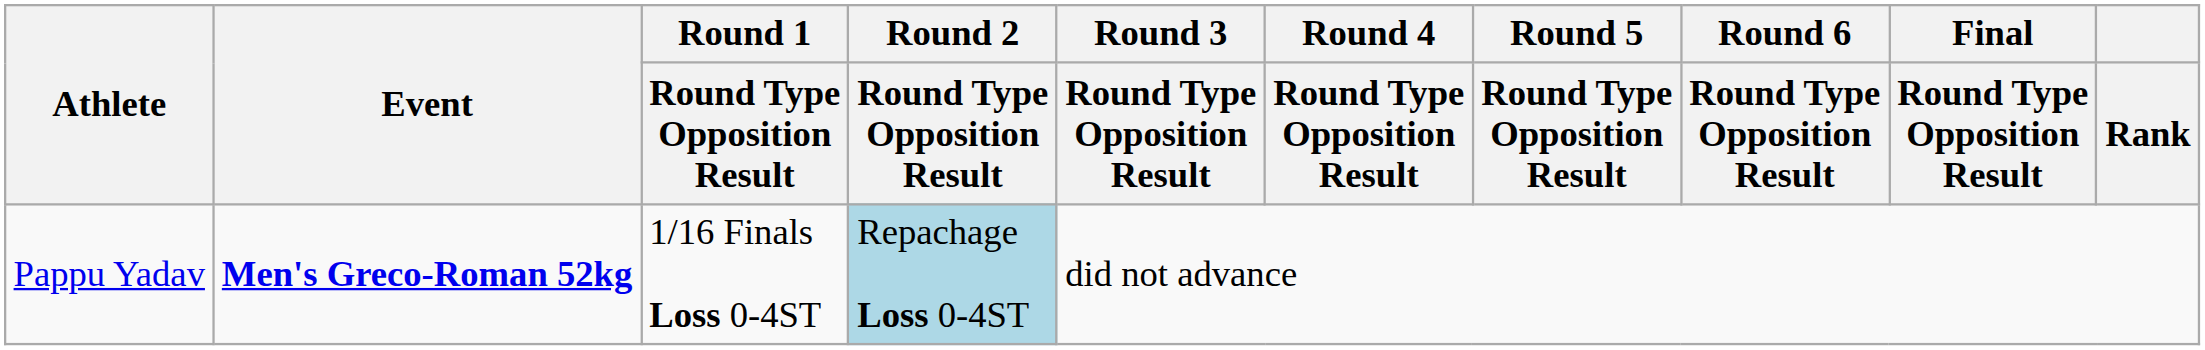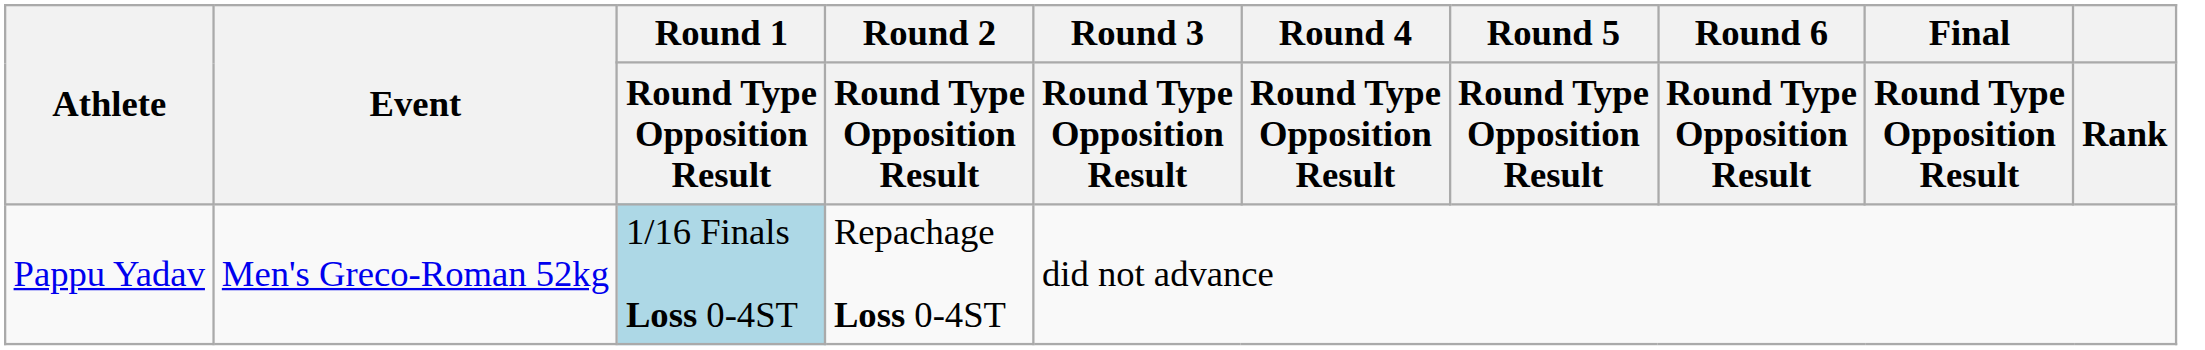(427, 273) bold -> (415, 273) normal
(735, 273) no background -> (712, 273) lightblue background
(943, 273) lightblue background -> (920, 273) no background
